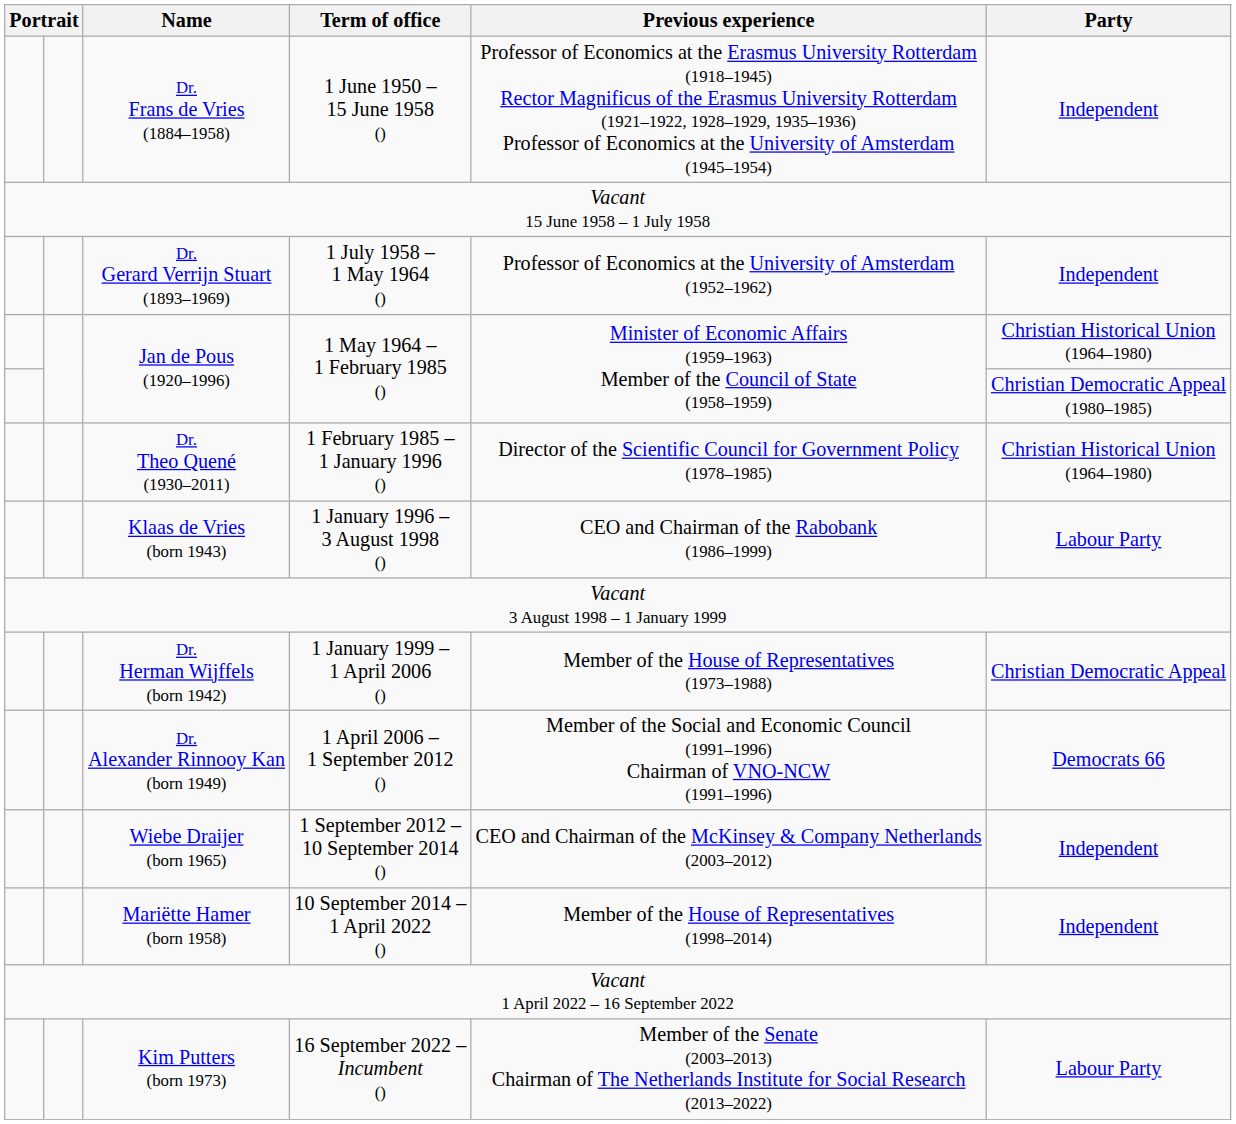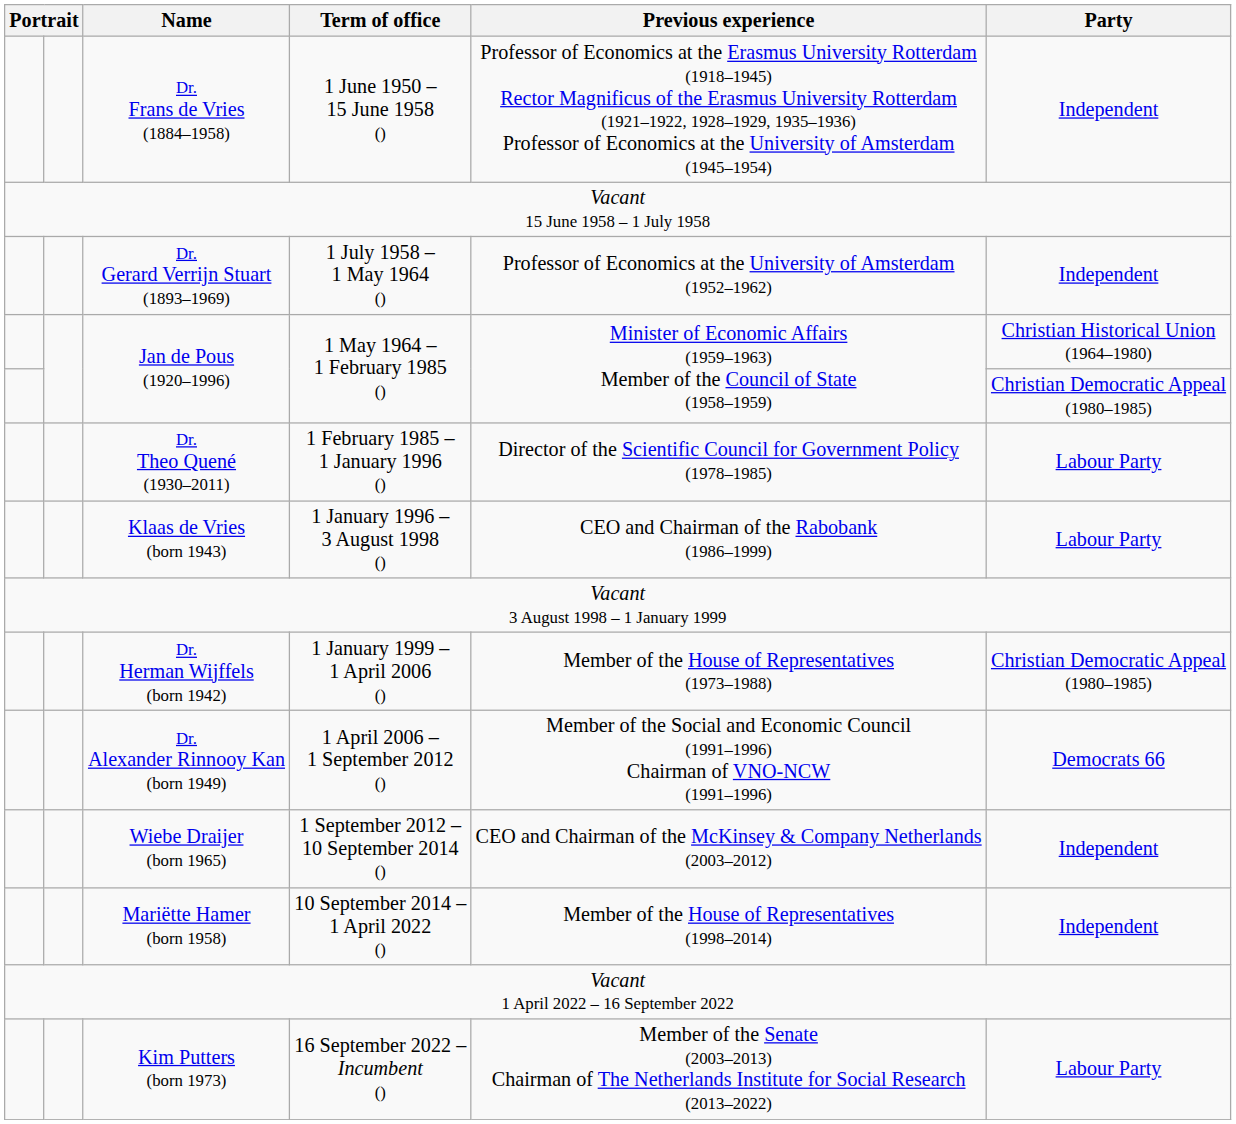(1109, 461) Christian Historical Union (1964–1980) -> (1109, 461) Labour Party
(1109, 671) Christian Democratic Appeal -> (1109, 671) Christian Democratic Appeal (1980–1985)
